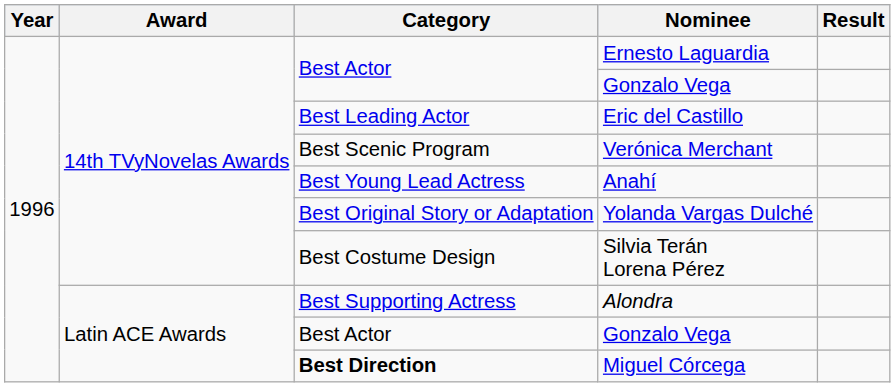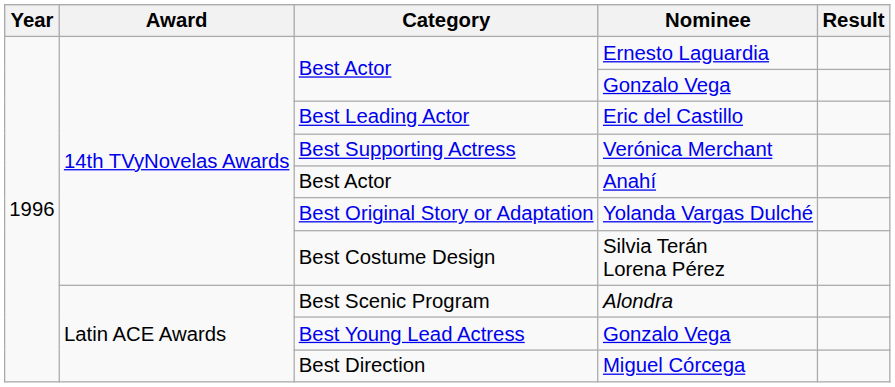(394, 149) Best Scenic Program -> (407, 149) Best Supporting Actress
(412, 181) Best Young Lead Actress -> (345, 181) Best Actor
(407, 301) Best Supporting Actress -> (394, 301) Best Scenic Program
(345, 333) Best Actor -> (412, 333) Best Young Lead Actress
(368, 365) bold -> (362, 365) normal
